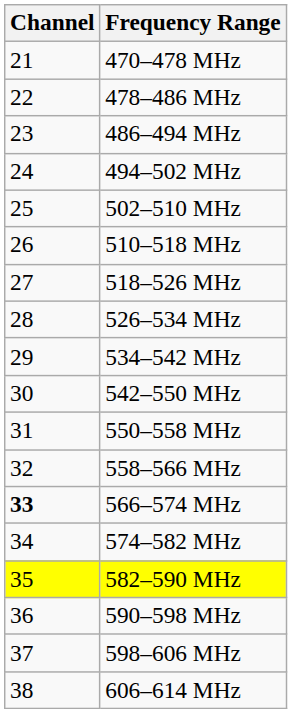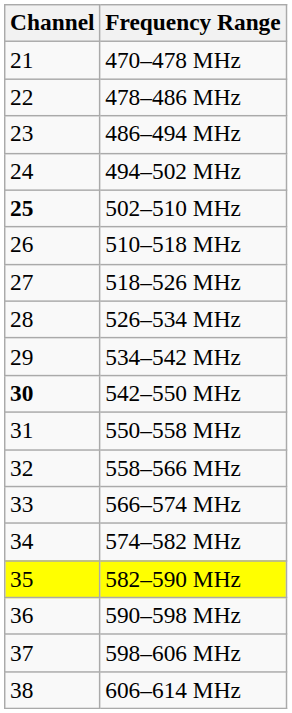(22, 208) normal -> (22, 208) bold
(22, 393) normal -> (22, 393) bold
(22, 504) bold -> (22, 504) normal
